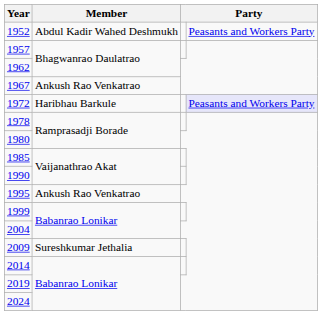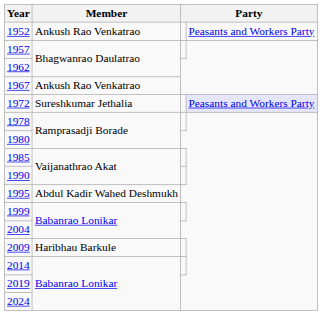(106, 31) Abdul Kadir Wahed Deshmukh -> (88, 31) Ankush Rao Venkatrao
(75, 103) Haribhau Barkule -> (84, 103) Sureshkumar Jethalia
(88, 193) Ankush Rao Venkatrao -> (106, 193) Abdul Kadir Wahed Deshmukh
(84, 247) Sureshkumar Jethalia -> (75, 247) Haribhau Barkule
